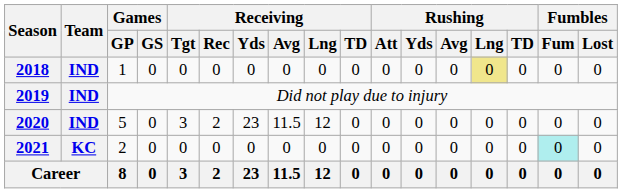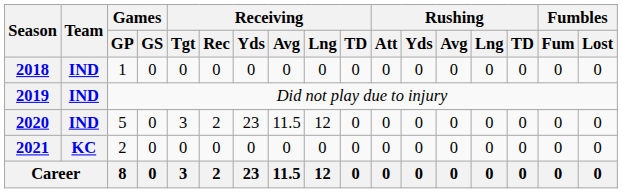(489, 69) khaki background -> (489, 69) no background
(558, 148) paleturquoise background -> (558, 148) no background
